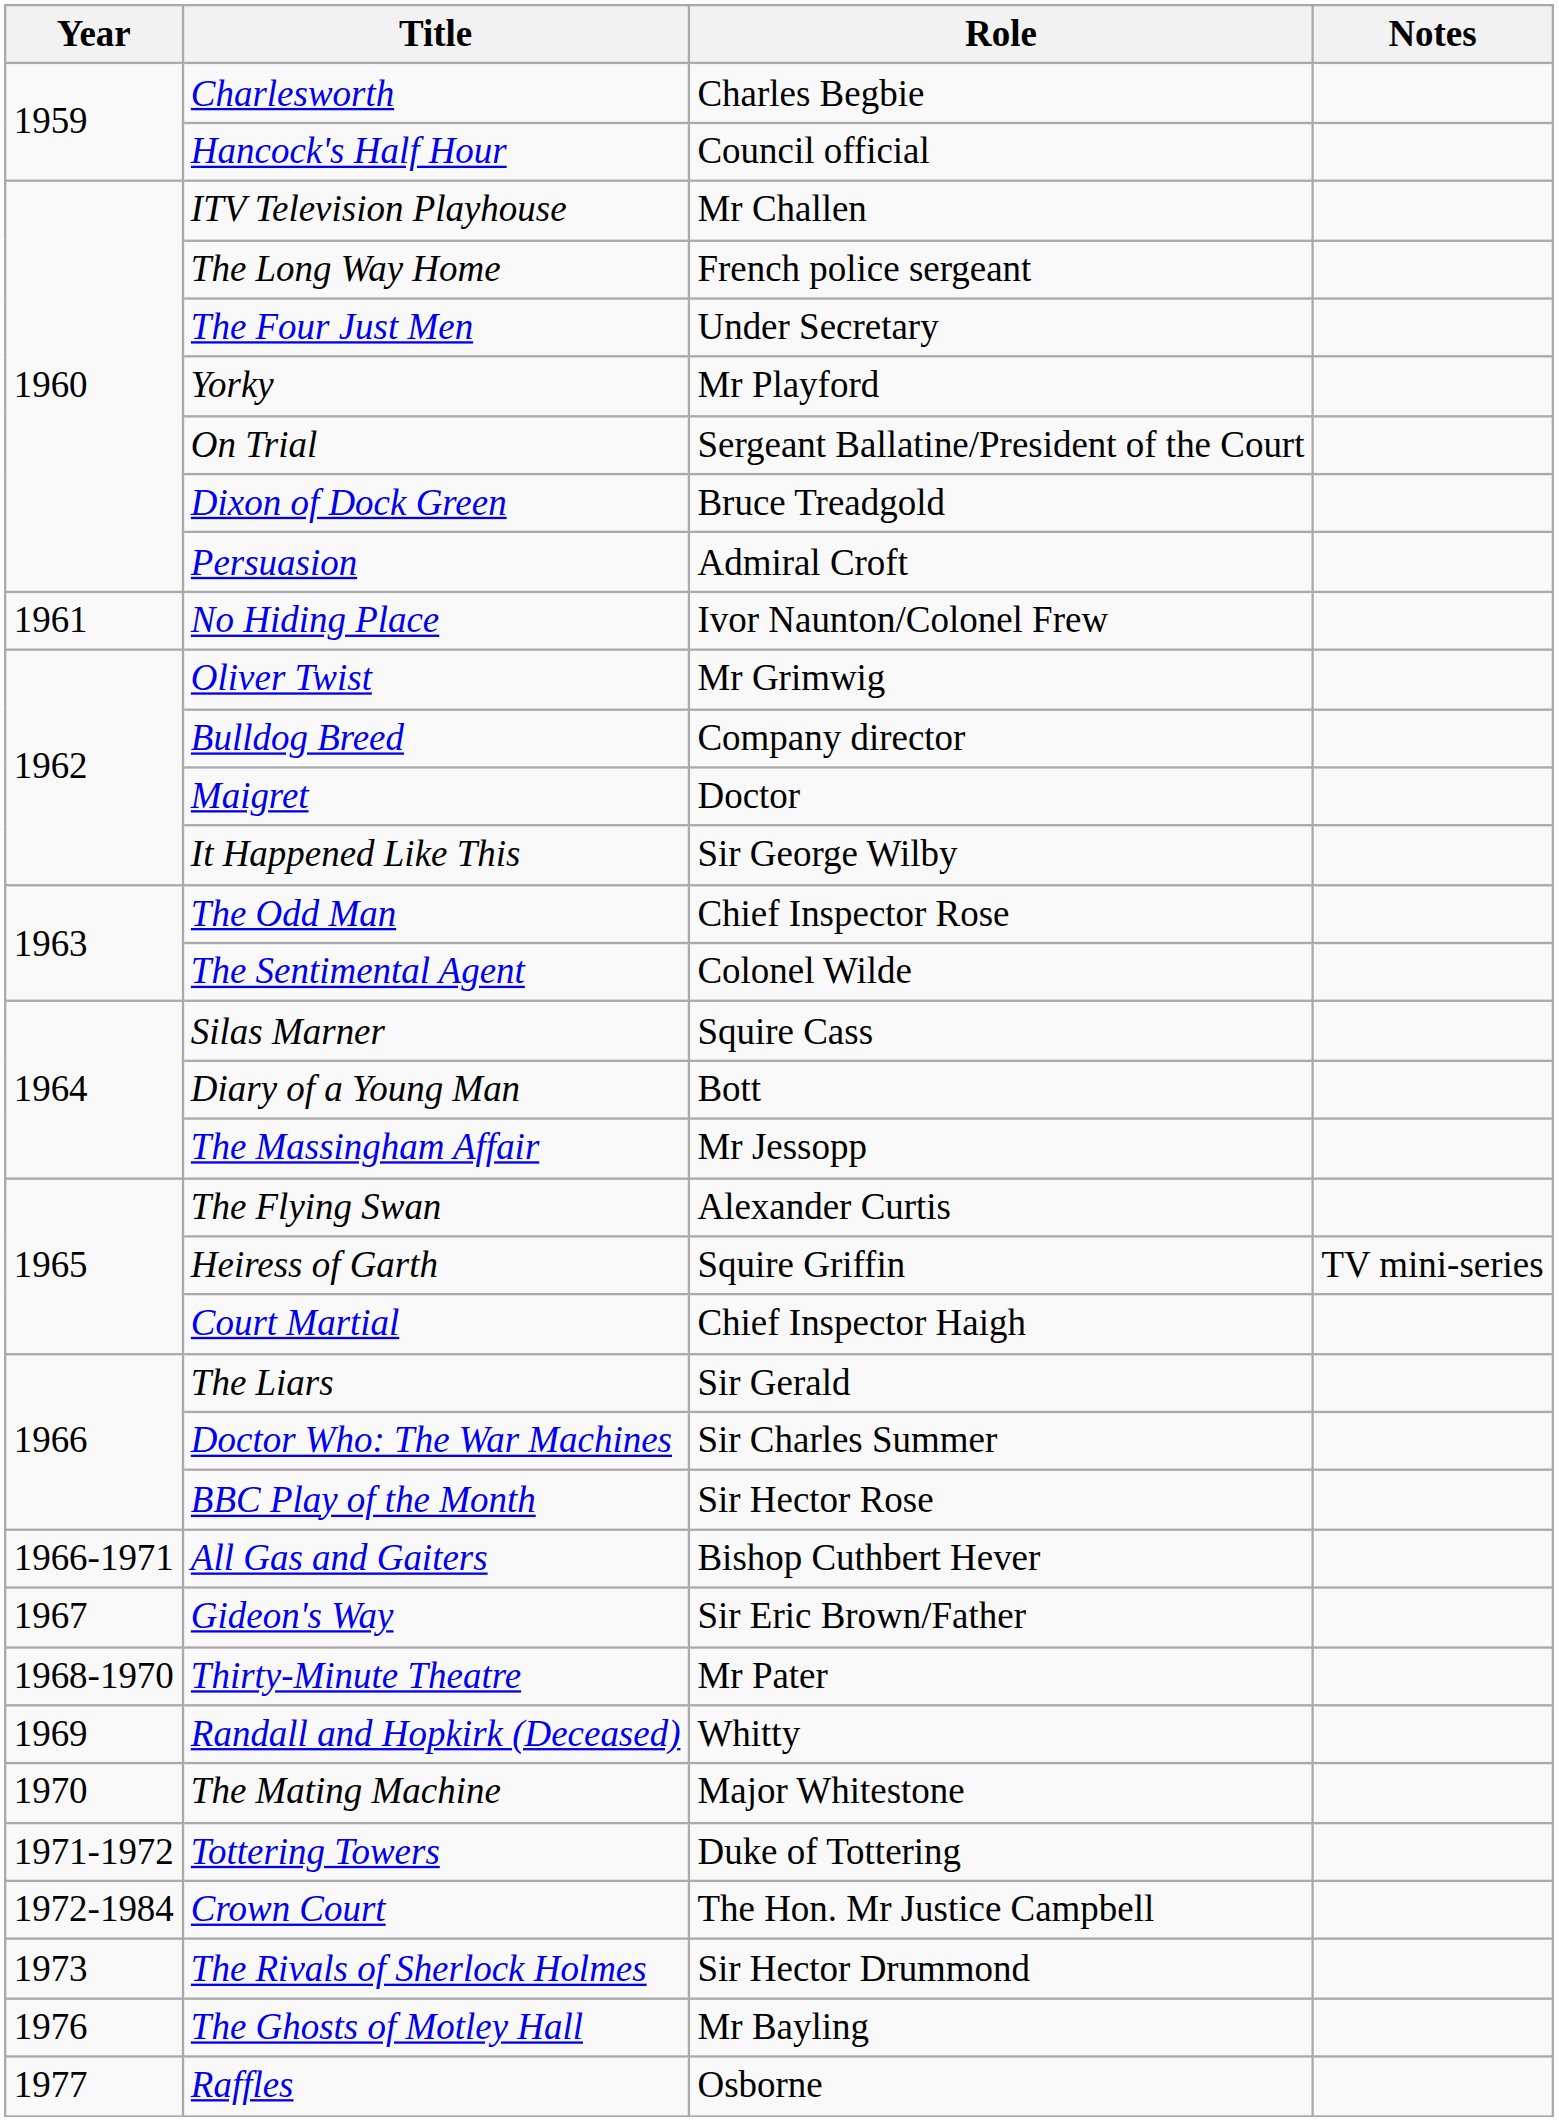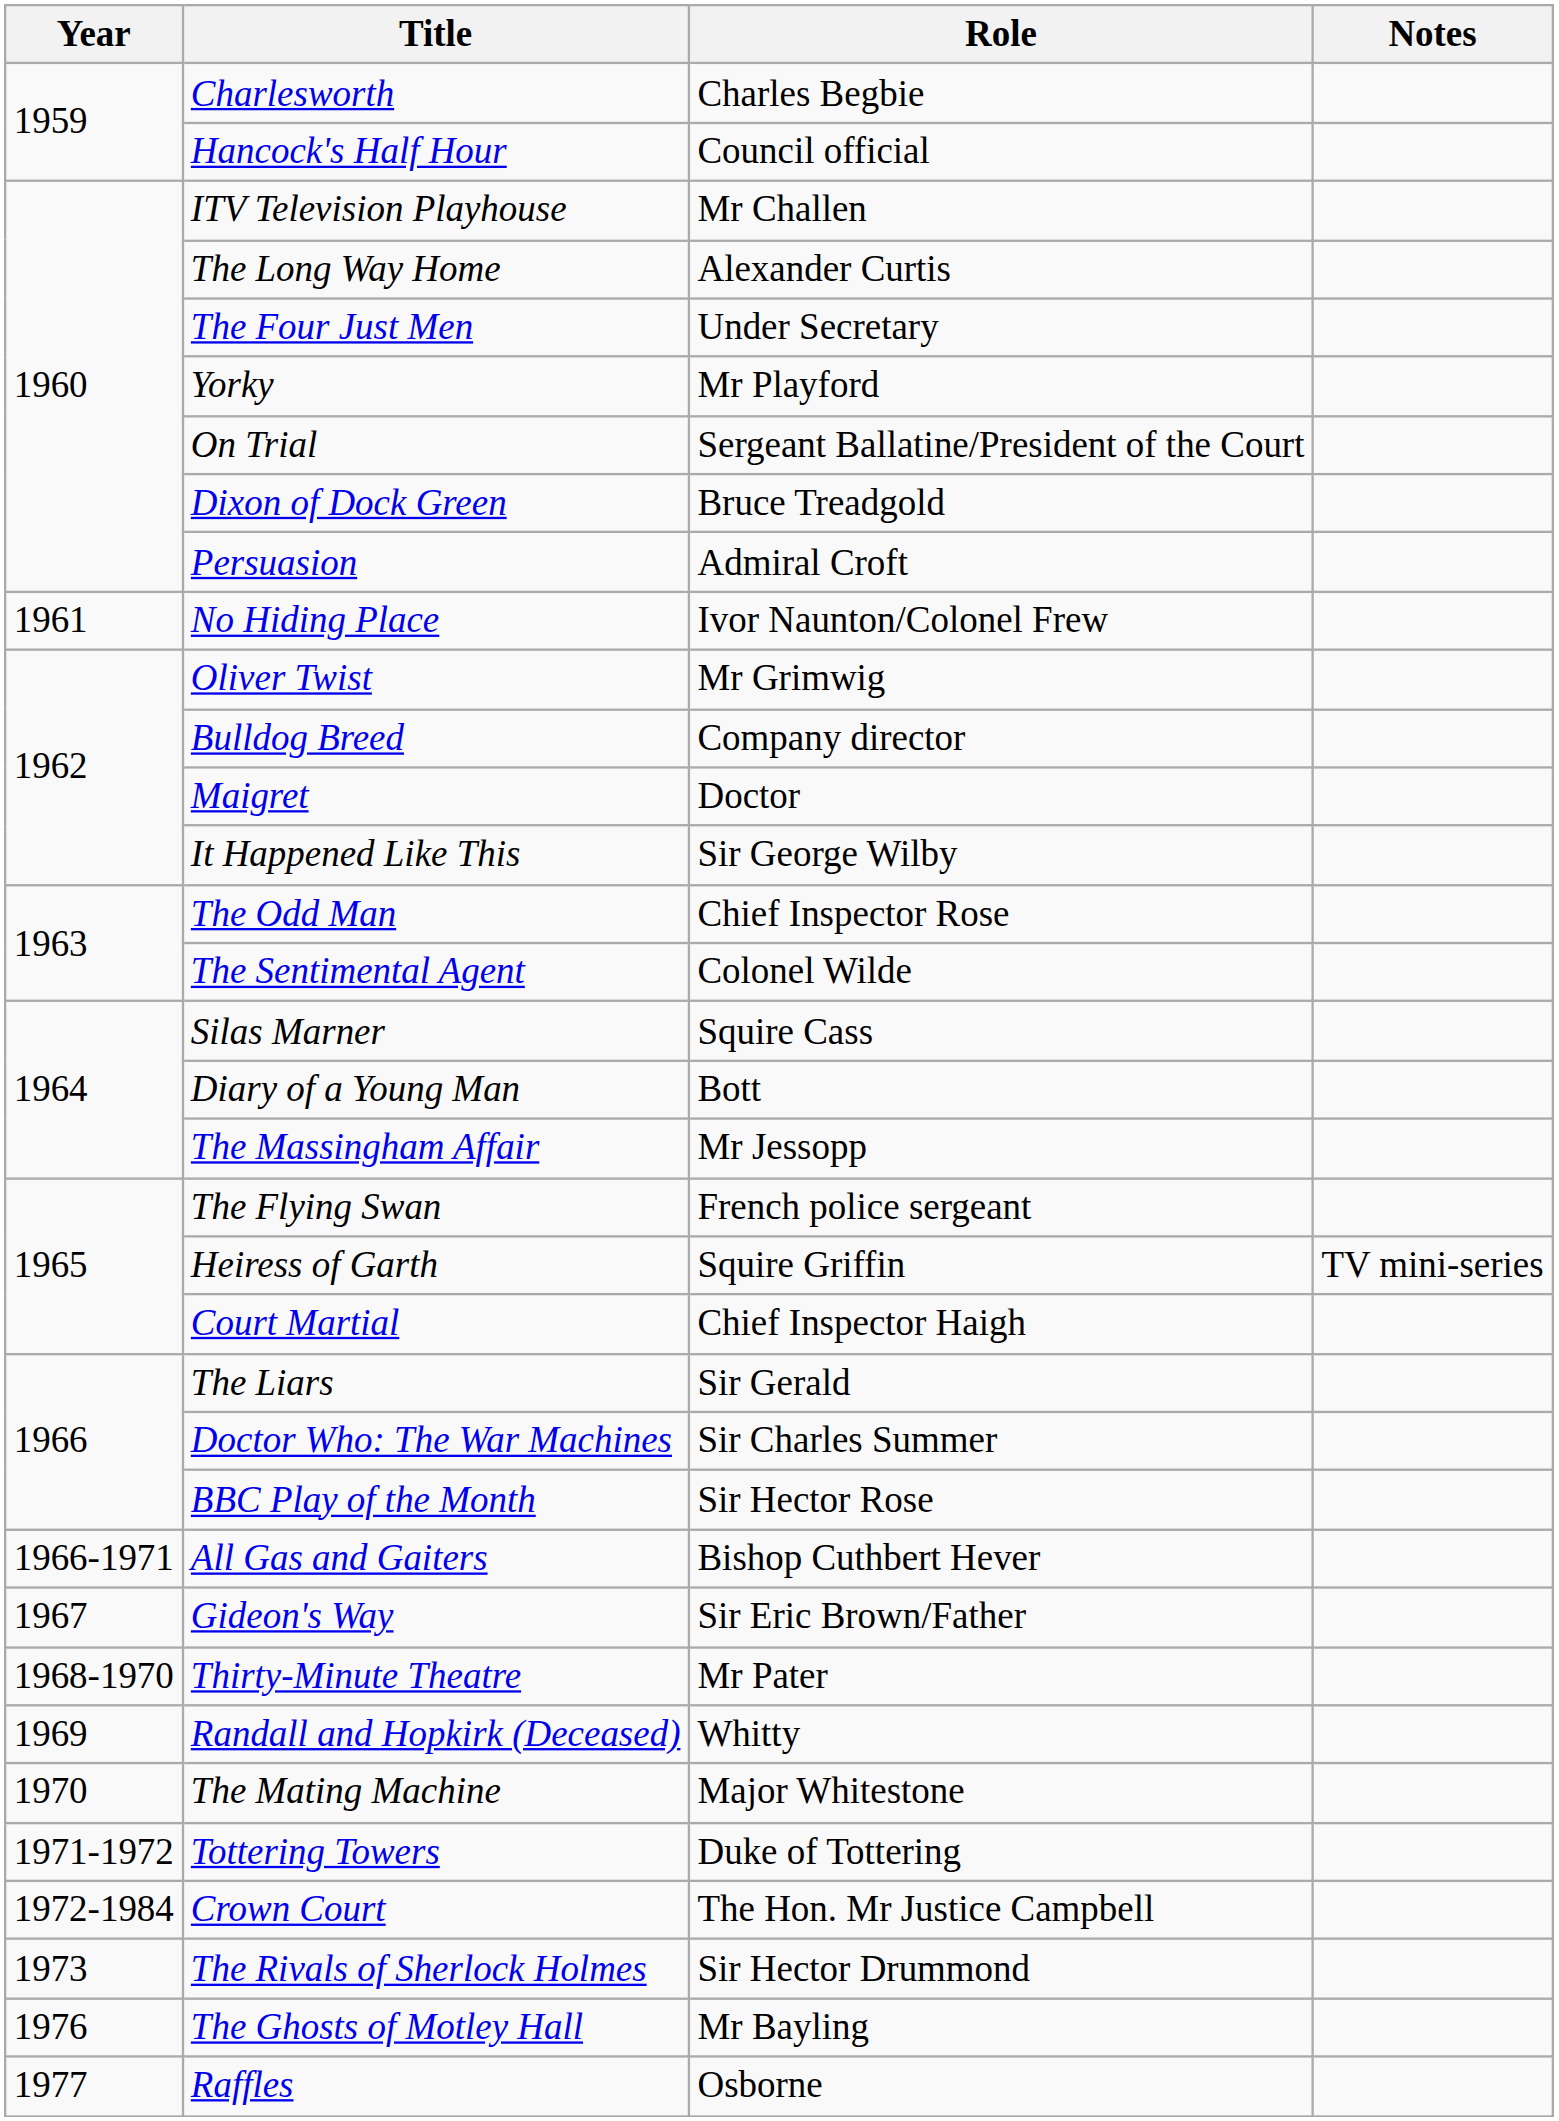(864, 268) French police sergeant -> (824, 268) Alexander Curtis
(824, 1206) Alexander Curtis -> (864, 1206) French police sergeant
